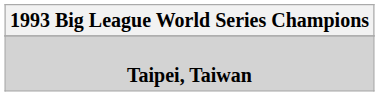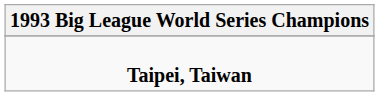(189, 74) lightgrey background -> (189, 74) no background
